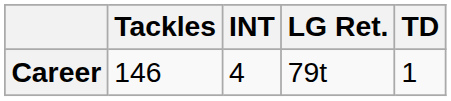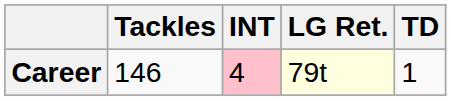(237, 71) no background -> (237, 71) pink background
(307, 71) no background -> (307, 71) lightyellow background
